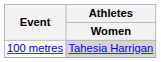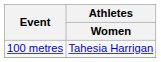(111, 49) lightgrey background -> (111, 49) no background
